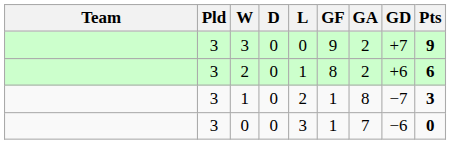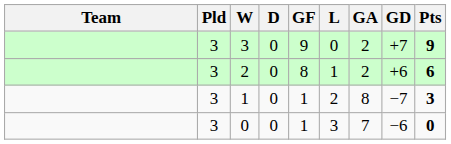columns swapped: (303, 17) <-> (333, 17)
